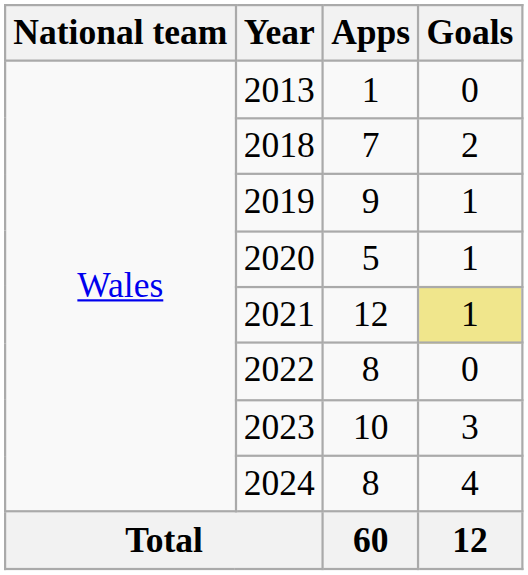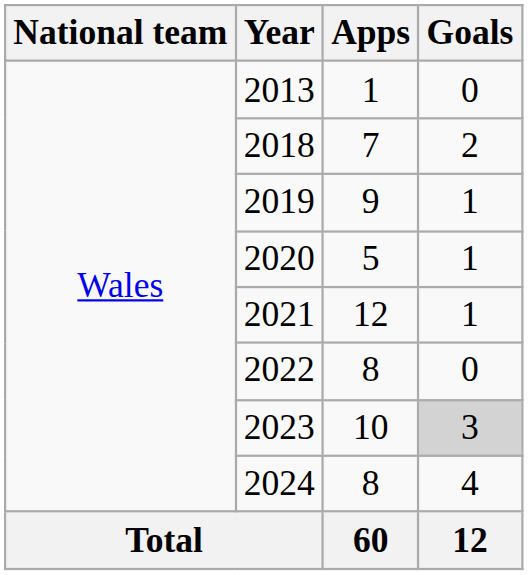(470, 314) khaki background -> (470, 314) no background
(470, 426) no background -> (470, 426) lightgrey background
